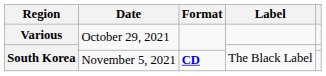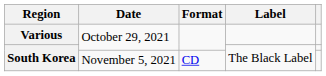(191, 60) bold -> (190, 60) normal
